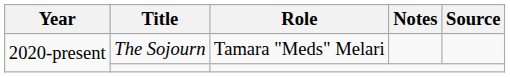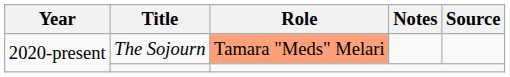(299, 48) no background -> (299, 48) lightsalmon background
